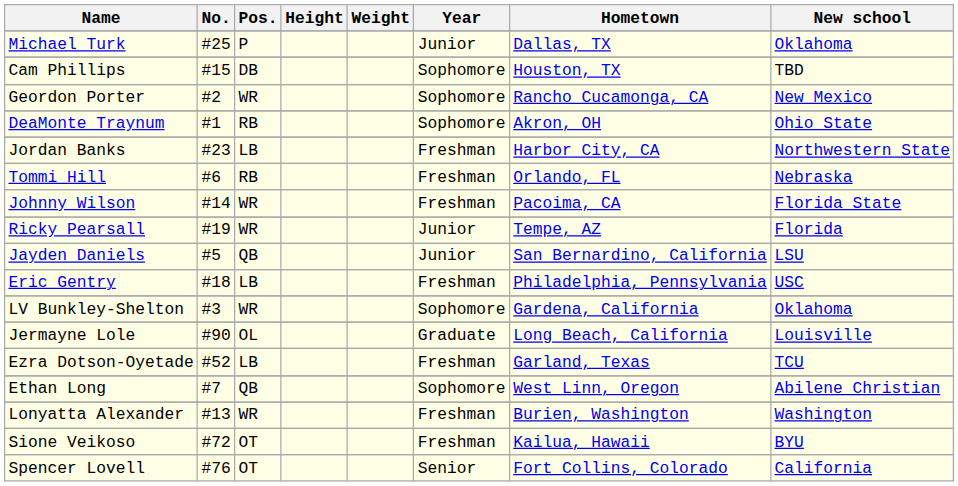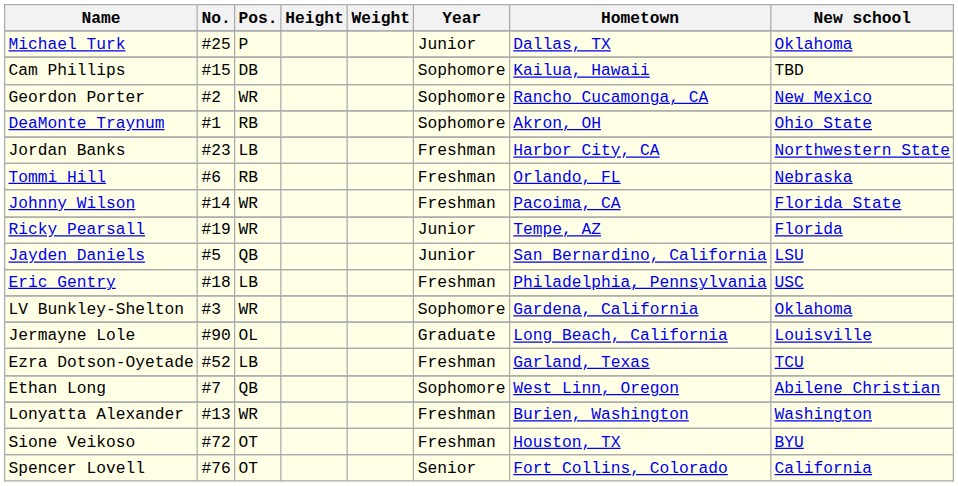(567, 71) Houston, TX -> (582, 71) Kailua, Hawaii
(582, 442) Kailua, Hawaii -> (567, 442) Houston, TX
